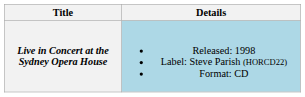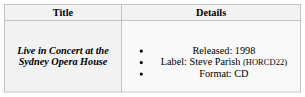(211, 62) lightblue background -> (211, 62) no background
